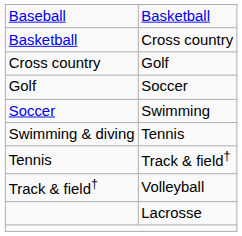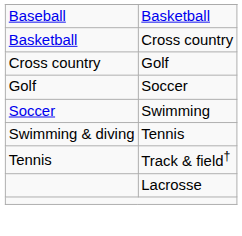- row: (173, 187)
